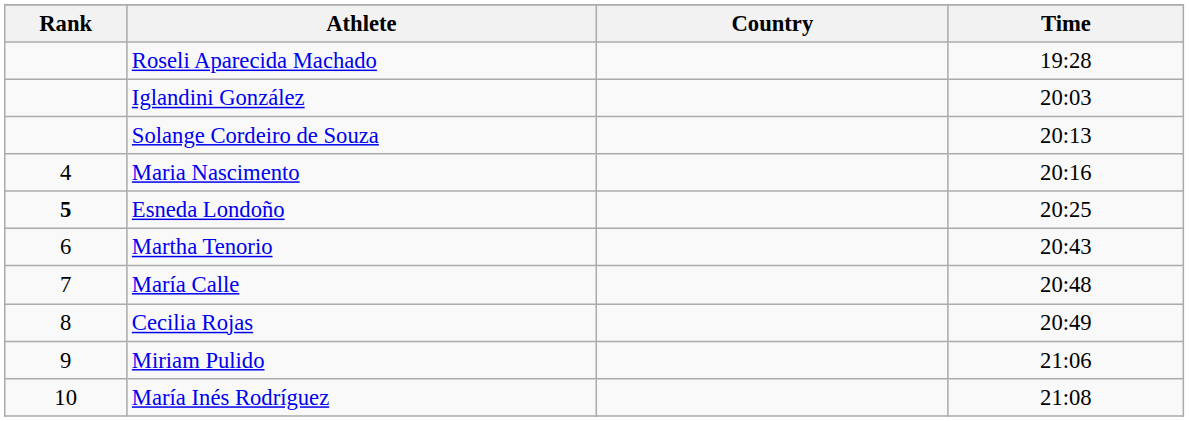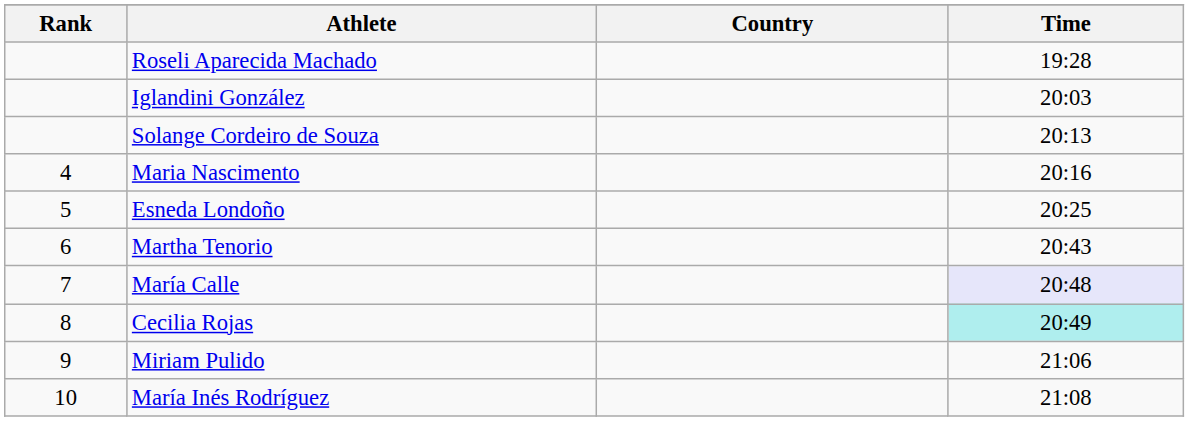(66, 210) bold -> (66, 210) normal
(1066, 284) no background -> (1066, 284) lavender background
(1066, 322) no background -> (1066, 322) paleturquoise background
